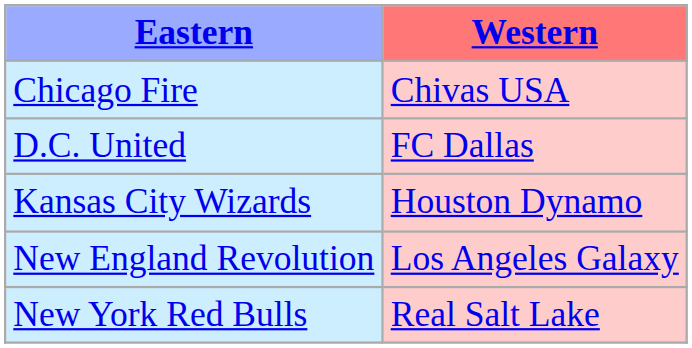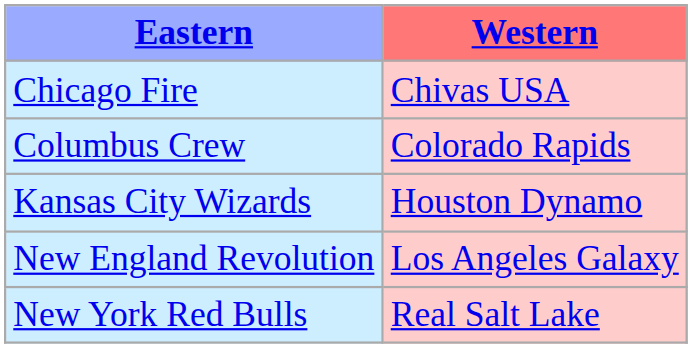+ row: (129, 145)
- row: (100, 145)
